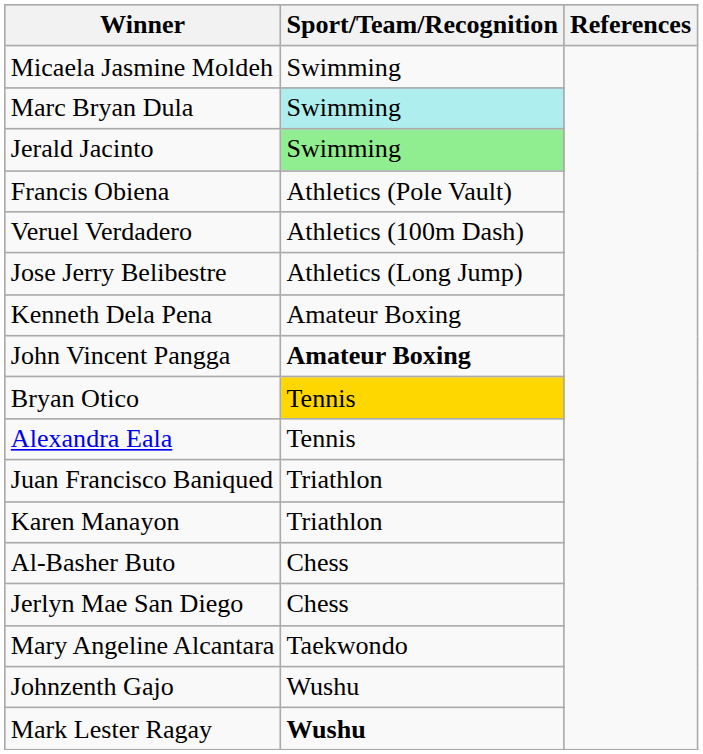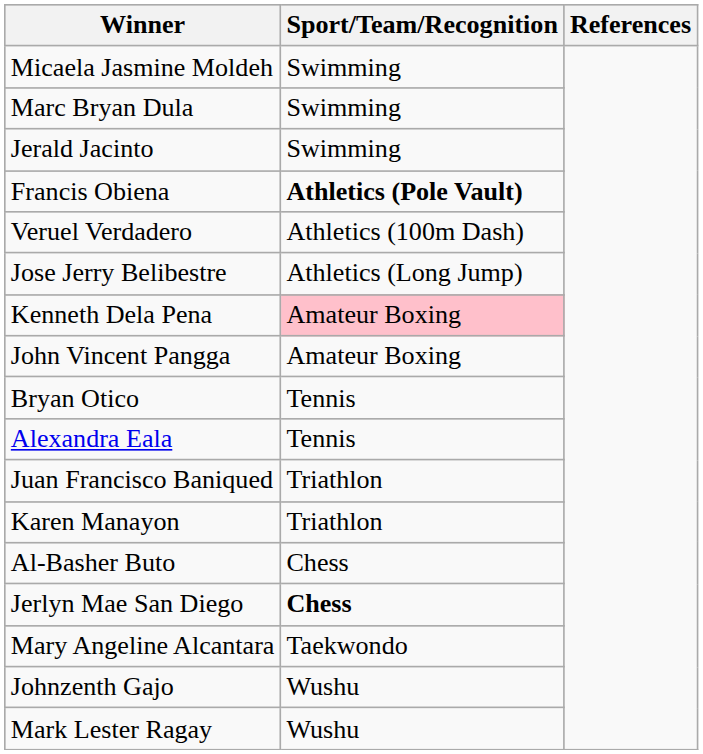(344, 107) paleturquoise background -> (344, 107) no background
(344, 149) lightgreen background -> (344, 149) no background
(399, 190) normal -> (405, 190) bold
(374, 314) no background -> (374, 314) pink background
(379, 356) bold -> (374, 356) normal
(321, 397) gold background -> (321, 397) no background
(318, 604) normal -> (319, 604) bold
(326, 728) bold -> (323, 728) normal
